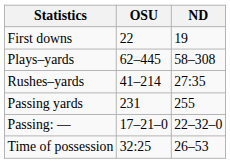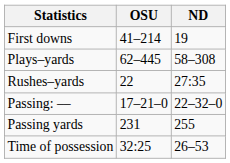(127, 37) 22 -> (140, 37) 41–214
(140, 81) 41–214 -> (127, 81) 22
rows swapped: (45, 103) <-> (39, 125)
